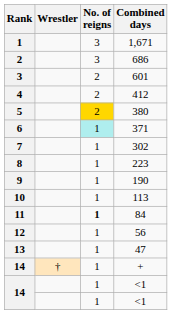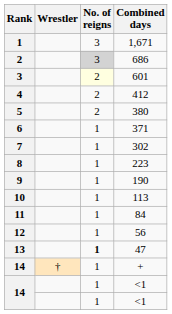(97, 59) no background -> (97, 59) lightgrey background
(97, 77) no background -> (97, 77) lightyellow background
(97, 111) gold background -> (97, 111) no background
(97, 128) paleturquoise background -> (97, 128) no background
(97, 215) bold -> (97, 215) normal
(97, 249) normal -> (97, 249) bold
